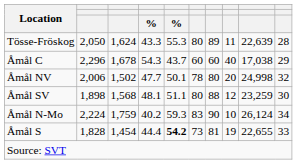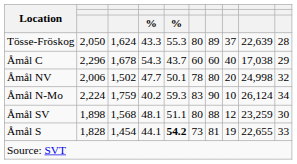(230, 41) 11 -> (230, 41) 37
rows swapped: (35, 114) <-> (28, 96)
(151, 132) 44.4 -> (151, 132) 44.1
